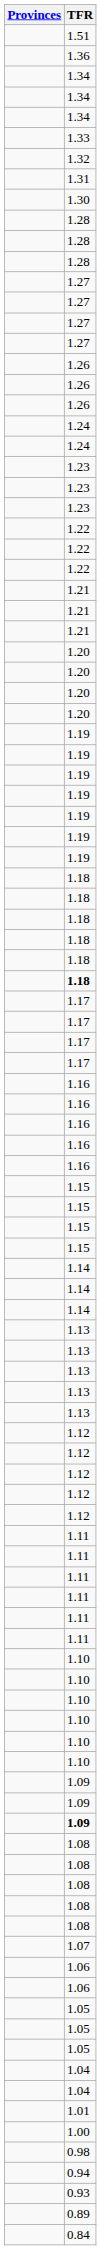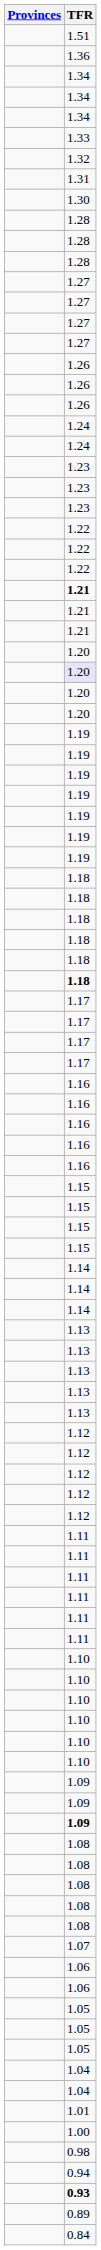(78, 590) normal -> (78, 590) bold
(78, 672) no background -> (78, 672) lavender background
(78, 2193) normal -> (78, 2193) bold
